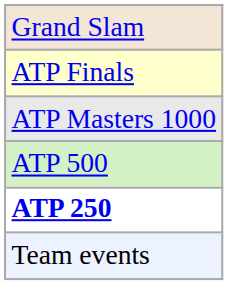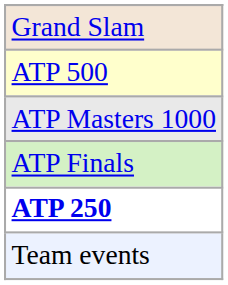(73, 72) ATP Finals -> (60, 72) ATP 500
(60, 163) ATP 500 -> (73, 163) ATP Finals
